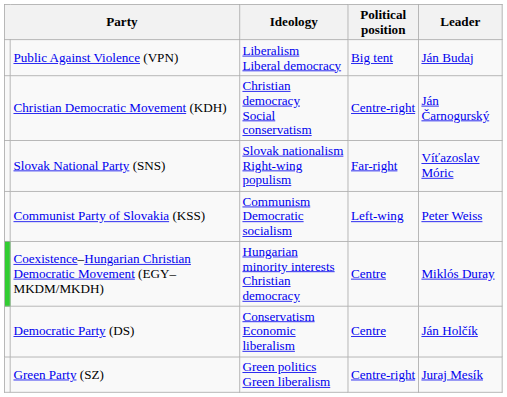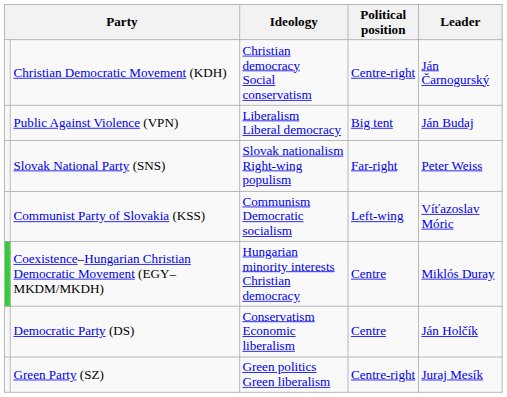rows swapped: (96, 57) <-> (120, 108)
(450, 165) Víťazoslav Móric -> (452, 165) Peter Weiss
(452, 216) Peter Weiss -> (450, 216) Víťazoslav Móric
